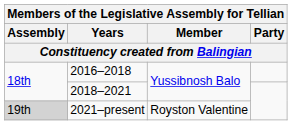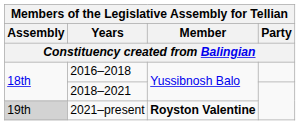(199, 110) normal -> (203, 110) bold
